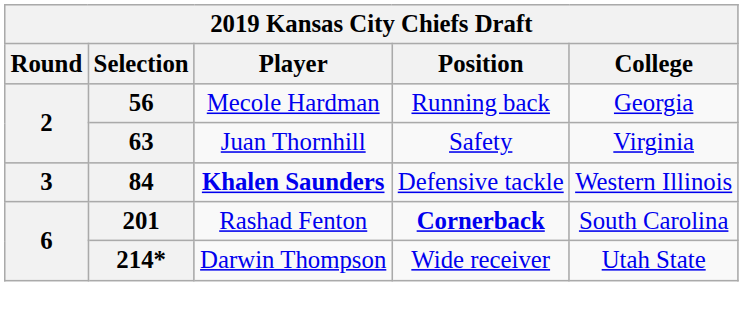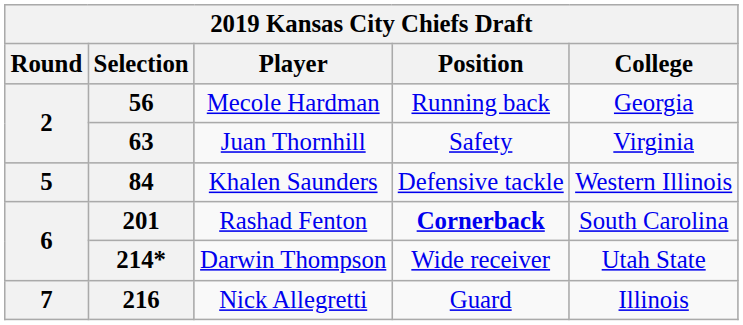(46, 181) 3 -> (46, 181) 5
(293, 181) bold -> (293, 181) normal
+ row: (141, 299)
